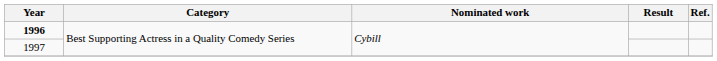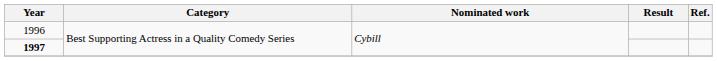(34, 30) bold -> (34, 30) normal
(34, 47) normal -> (34, 47) bold
